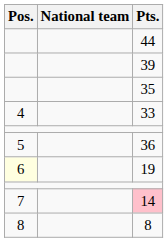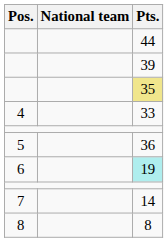(148, 89) no background -> (148, 89) khaki background
(21, 169) lightyellow background -> (21, 169) no background
(148, 169) no background -> (148, 169) paleturquoise background
(148, 200) pink background -> (148, 200) no background
